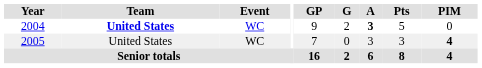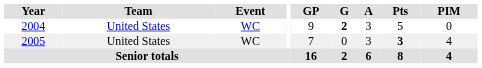(140, 26) bold -> (138, 26) normal
(347, 26) normal -> (344, 26) bold
(371, 26) bold -> (368, 26) normal
(402, 41) normal -> (400, 41) bold
(450, 41) bold -> (449, 41) normal
